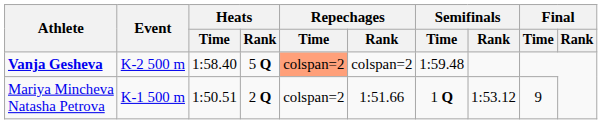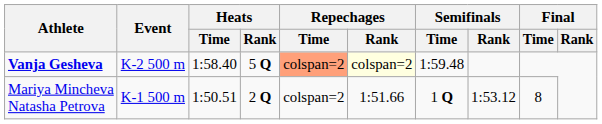(382, 64) no background -> (382, 64) lightyellow background
(538, 97) 9 -> (538, 97) 8
